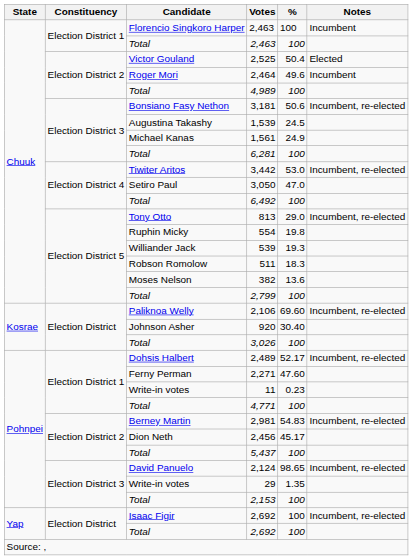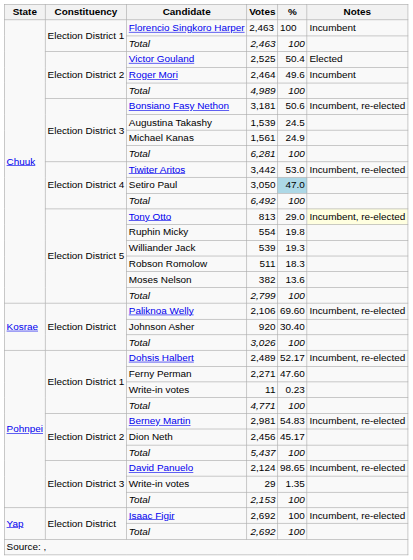(295, 185) no background -> (295, 185) lightblue background
(357, 216) no background -> (357, 216) lightyellow background
